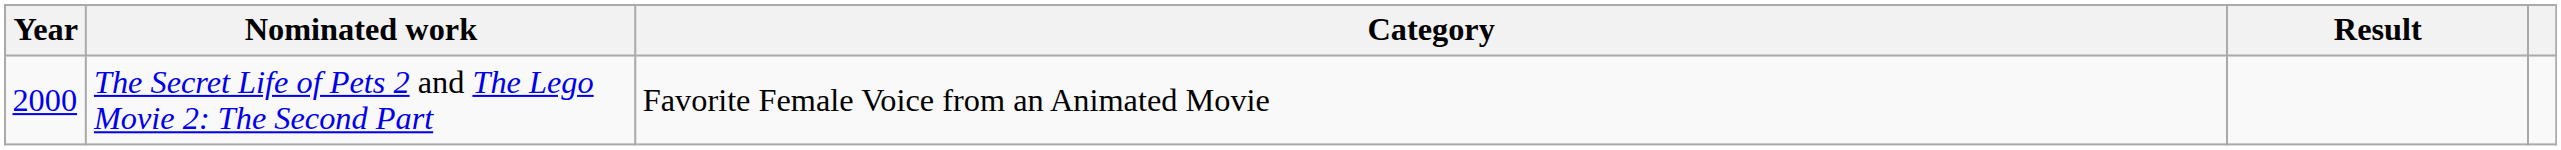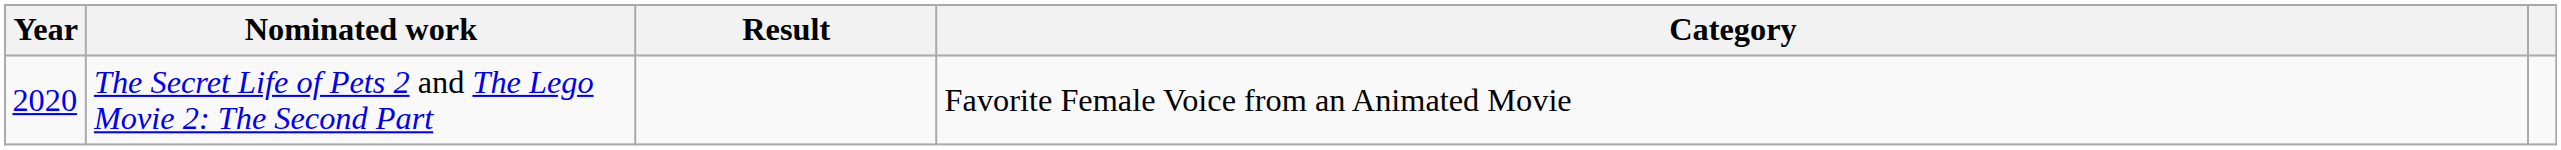columns swapped: (1431, 30) <-> (2378, 30)
(45, 99) 2000 -> (45, 99) 2020
